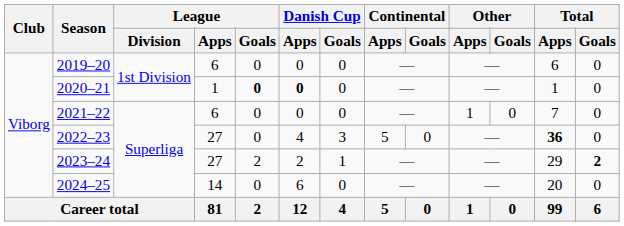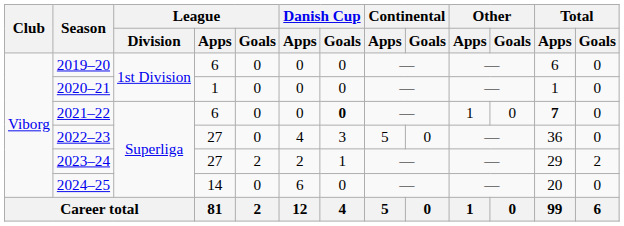(257, 88) bold -> (257, 88) normal
(300, 88) bold -> (300, 88) normal
(342, 112) normal -> (342, 112) bold
(555, 112) normal -> (555, 112) bold
(555, 137) bold -> (555, 137) normal
(597, 161) bold -> (597, 161) normal
